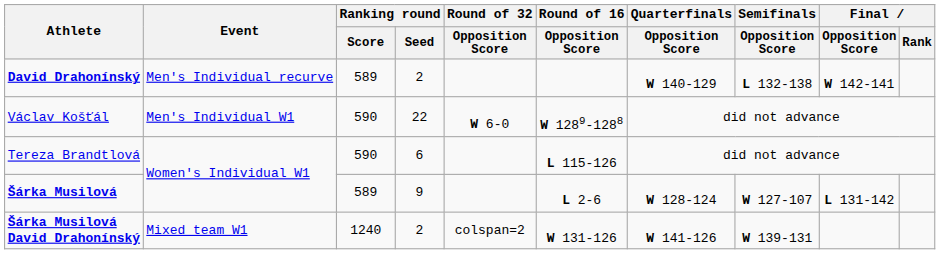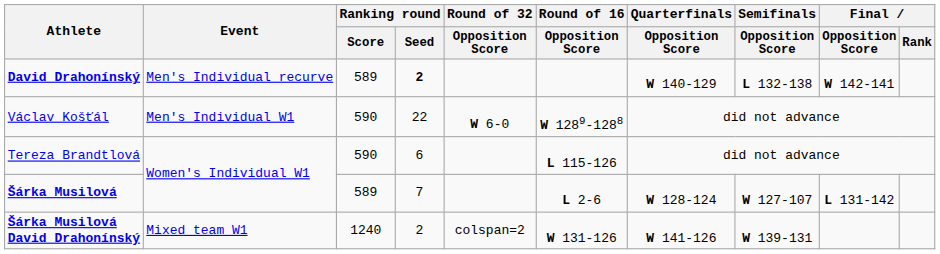(419, 77) normal -> (419, 77) bold
(419, 193) 9 -> (419, 193) 7
